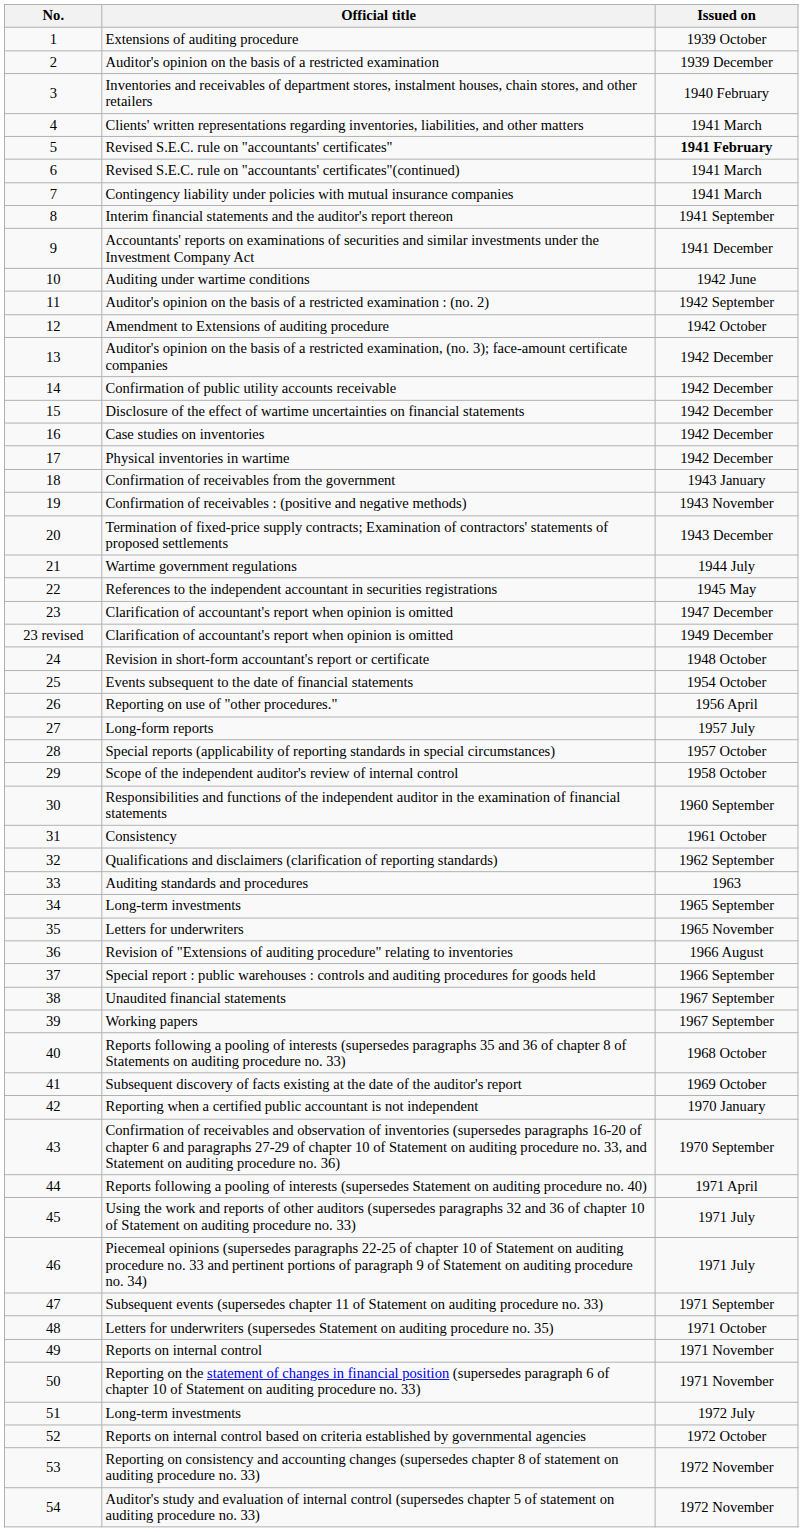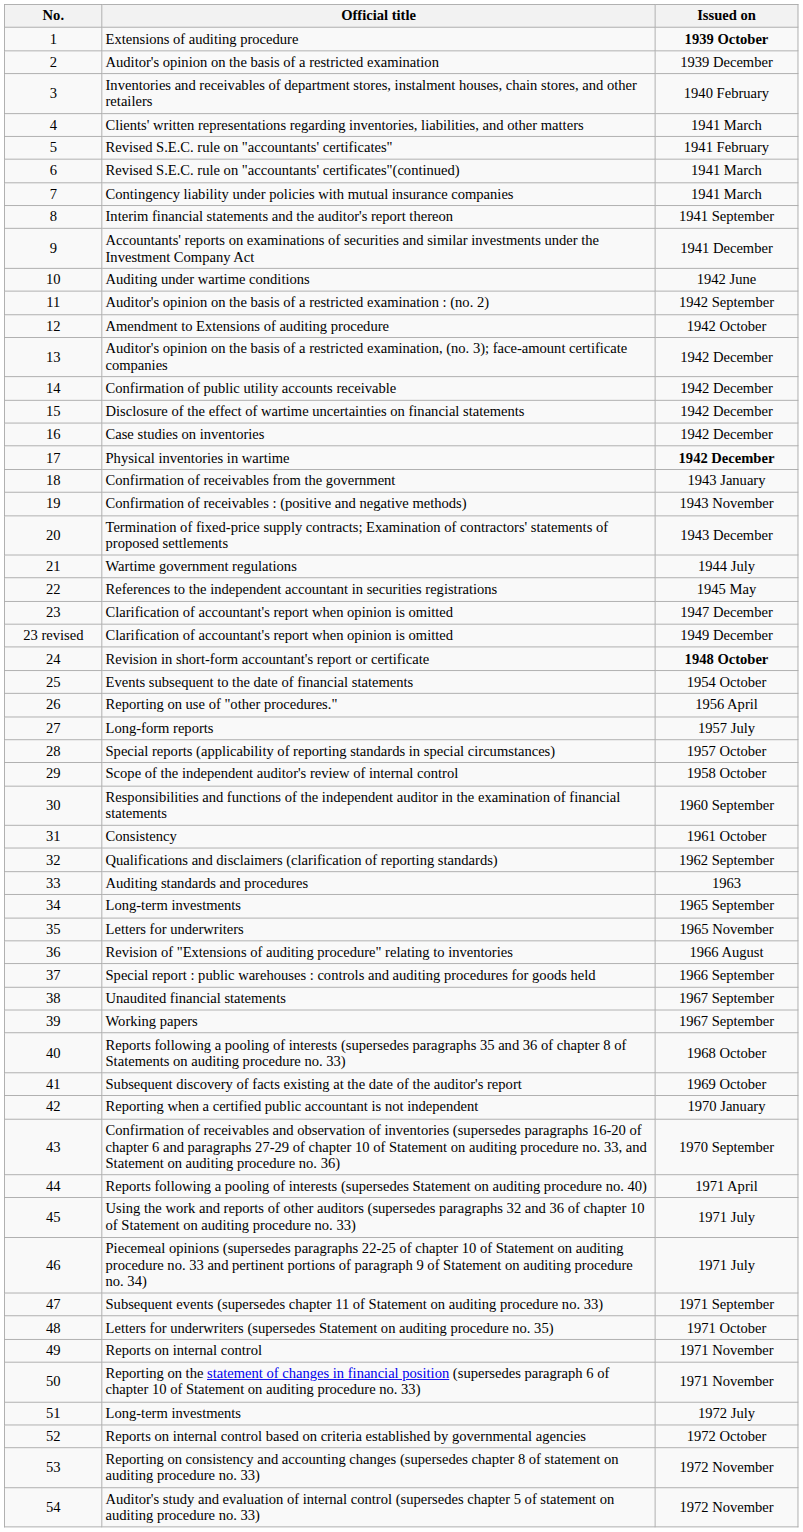(726, 39) normal -> (726, 39) bold
(726, 147) bold -> (726, 147) normal
(726, 457) normal -> (726, 457) bold
(726, 658) normal -> (726, 658) bold
